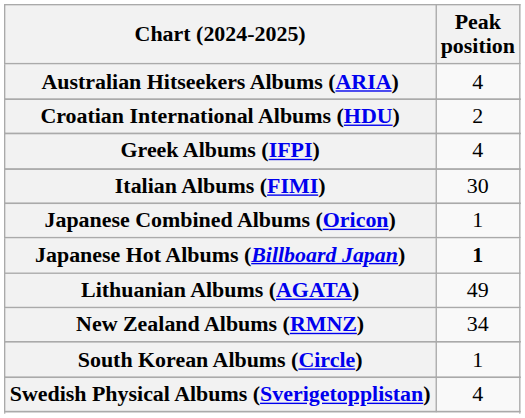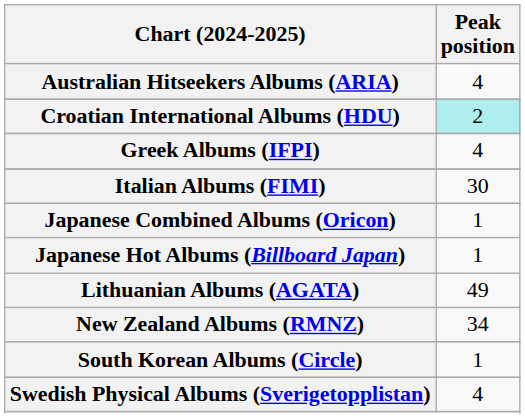(478, 116) no background -> (478, 116) paleturquoise background
(478, 255) bold -> (478, 255) normal
